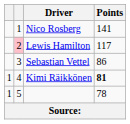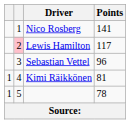(102, 61) 86 -> (102, 61) 96
(102, 77) bold -> (102, 77) normal
